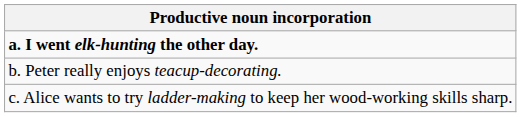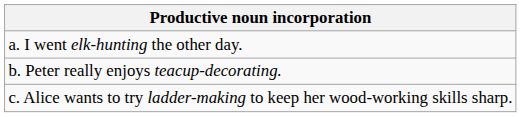(133, 44) bold -> (125, 44) normal
